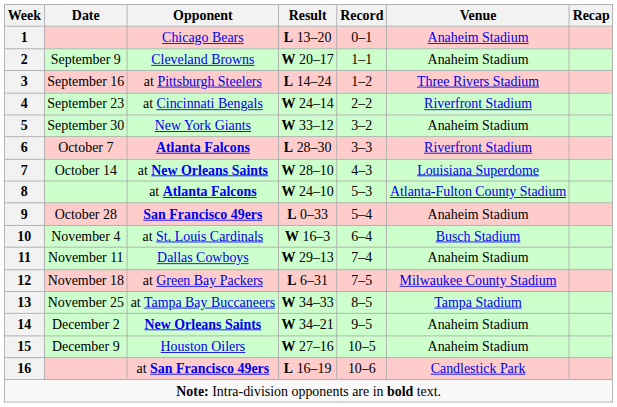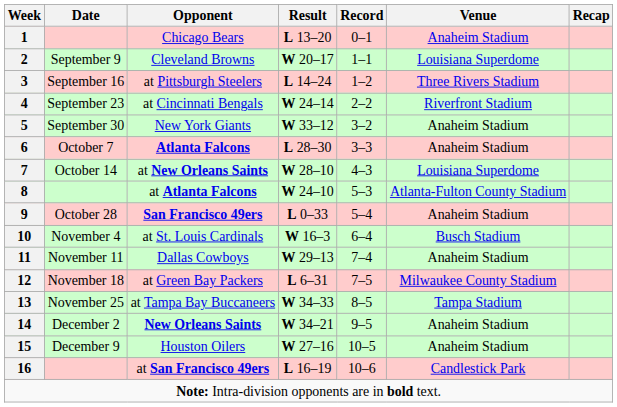(478, 59) Anaheim Stadium -> (478, 59) Louisiana Superdome
(478, 147) Riverfront Stadium -> (478, 147) Anaheim Stadium
